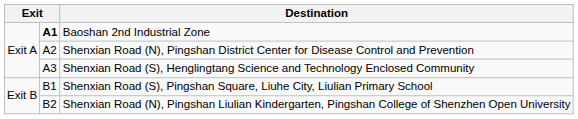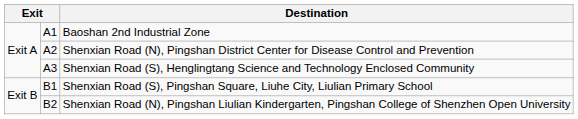(50, 31) bold -> (50, 31) normal
